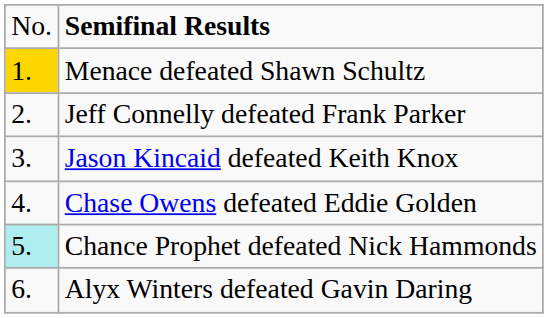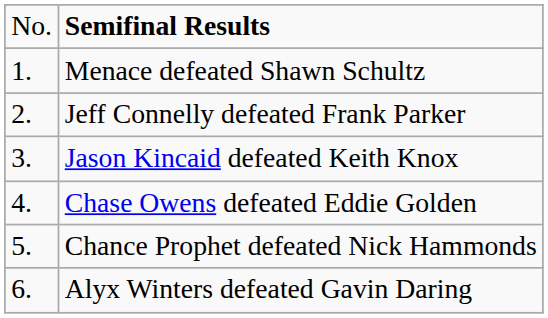(22, 70) gold background -> (22, 70) no background
(22, 245) paleturquoise background -> (22, 245) no background
